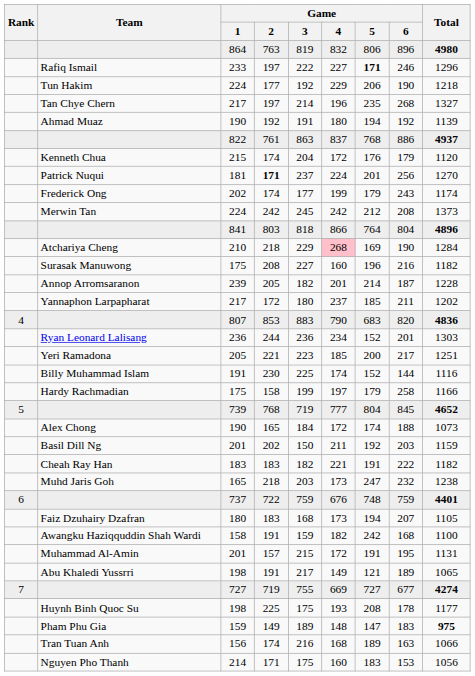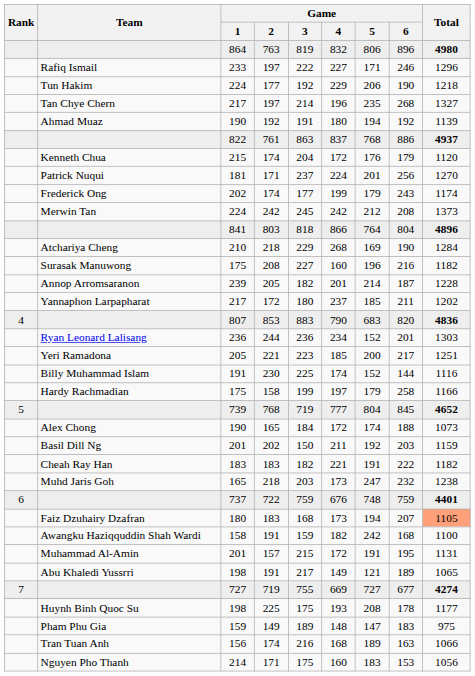(372, 67) bold -> (372, 67) normal
(271, 175) bold -> (271, 175) normal
(338, 247) pink background -> (338, 247) no background
(446, 517) no background -> (446, 517) lightsalmon background
(446, 626) bold -> (446, 626) normal
